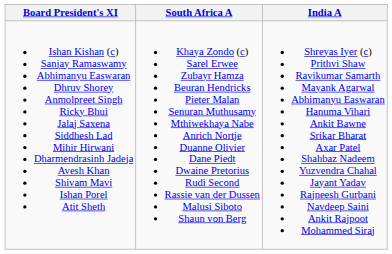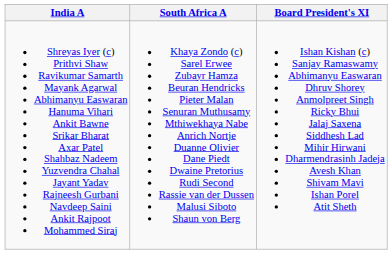columns swapped: (325, 12) <-> (70, 12)
